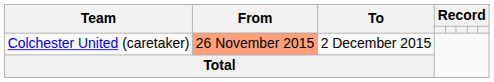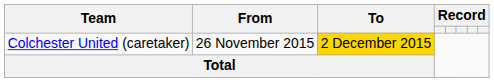(255, 44) lightsalmon background -> (255, 44) no background
(376, 44) no background -> (376, 44) gold background
